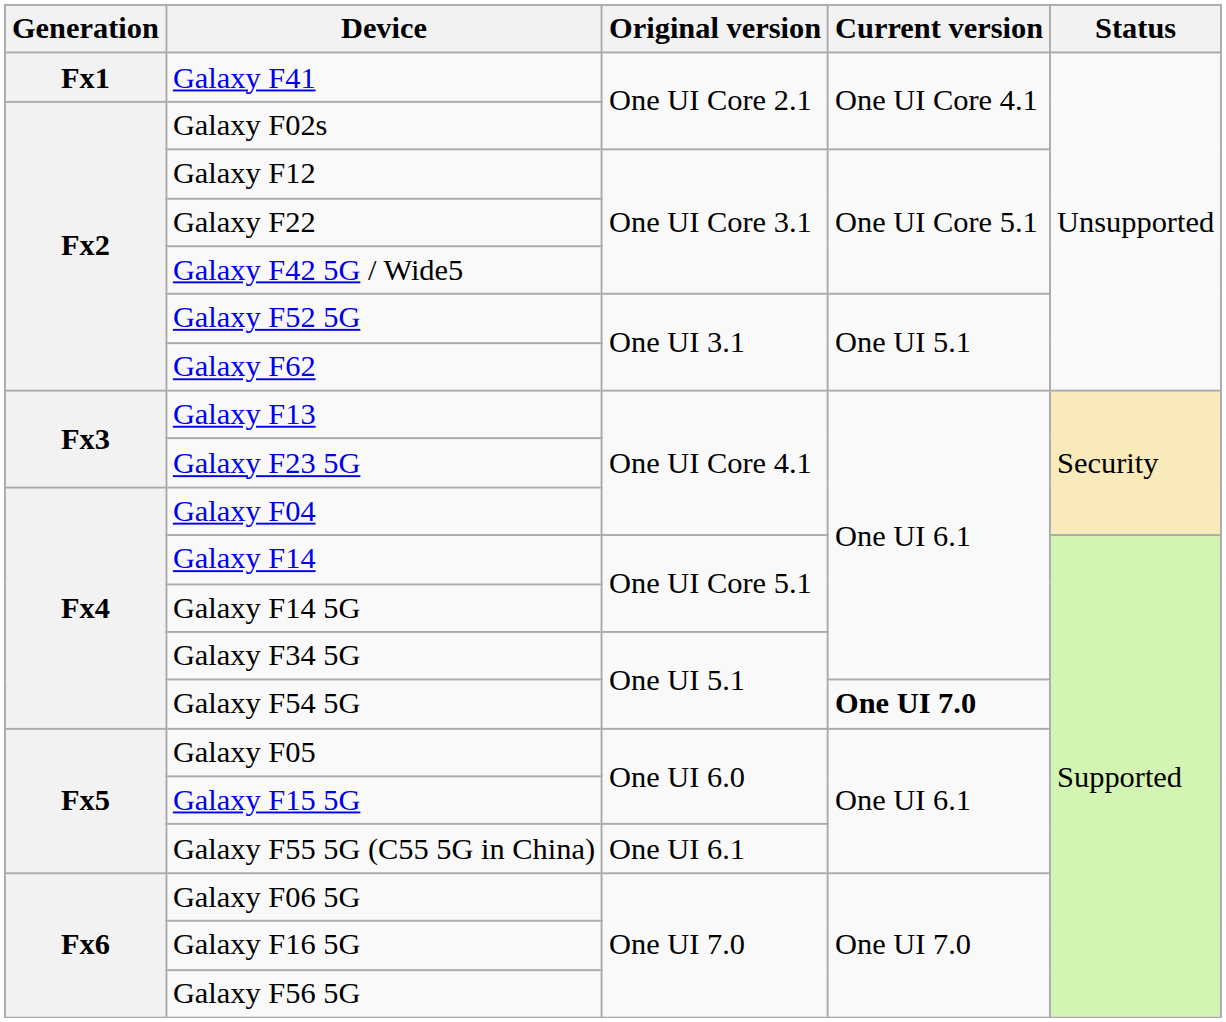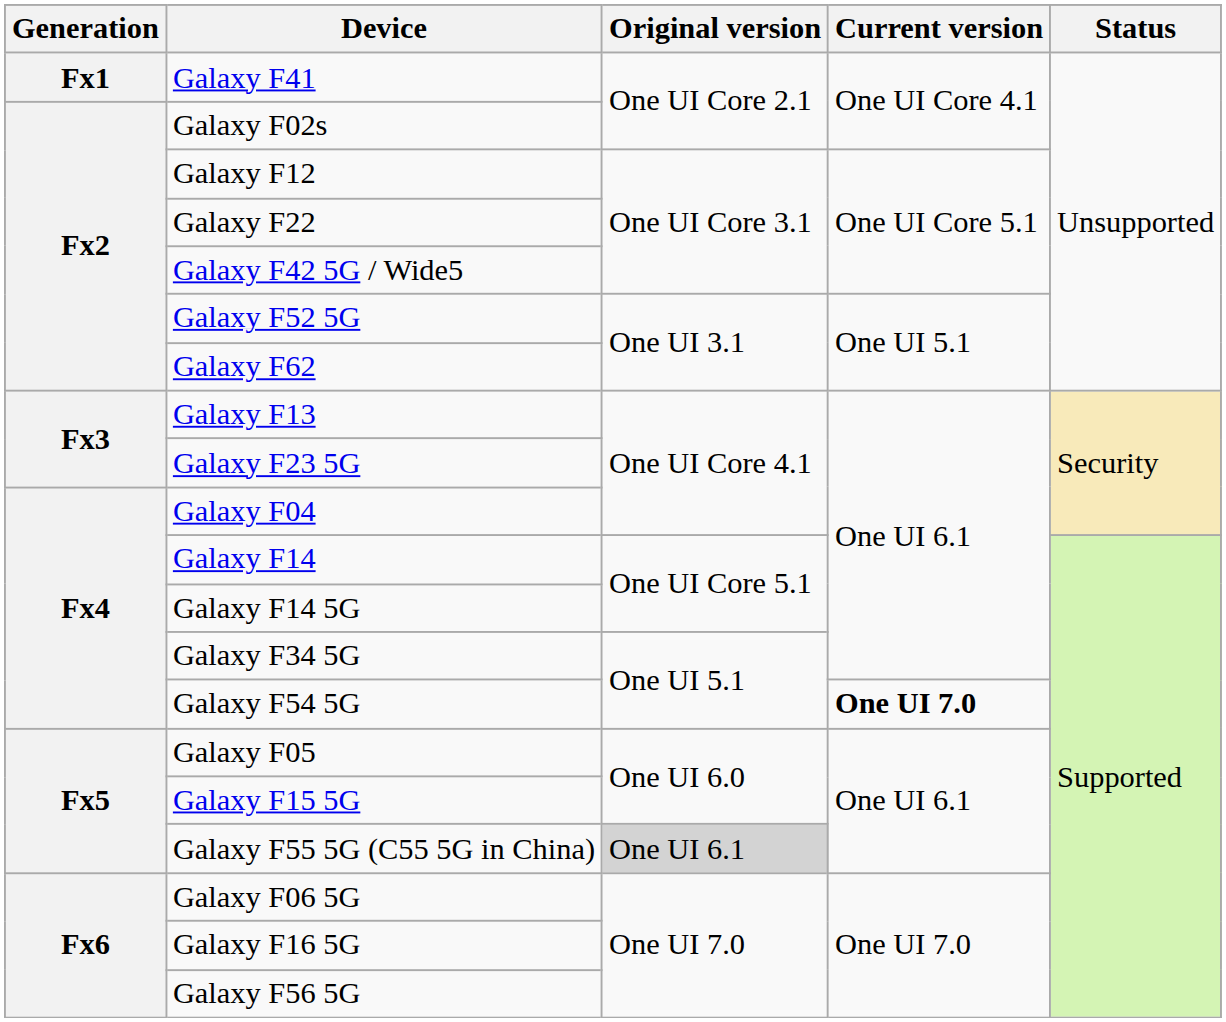(677, 848) no background -> (677, 848) lightgrey background
